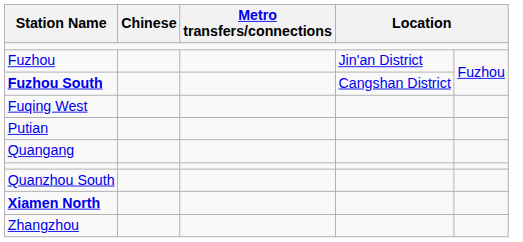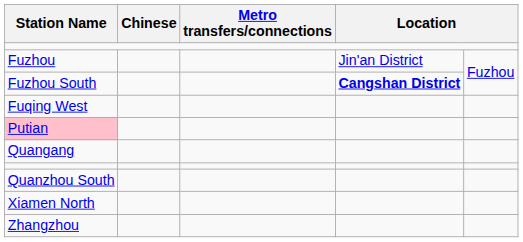(55, 83) bold -> (52, 83) normal
(395, 83) normal -> (399, 83) bold
(28, 128) no background -> (28, 128) pink background
(54, 203) bold -> (51, 203) normal
